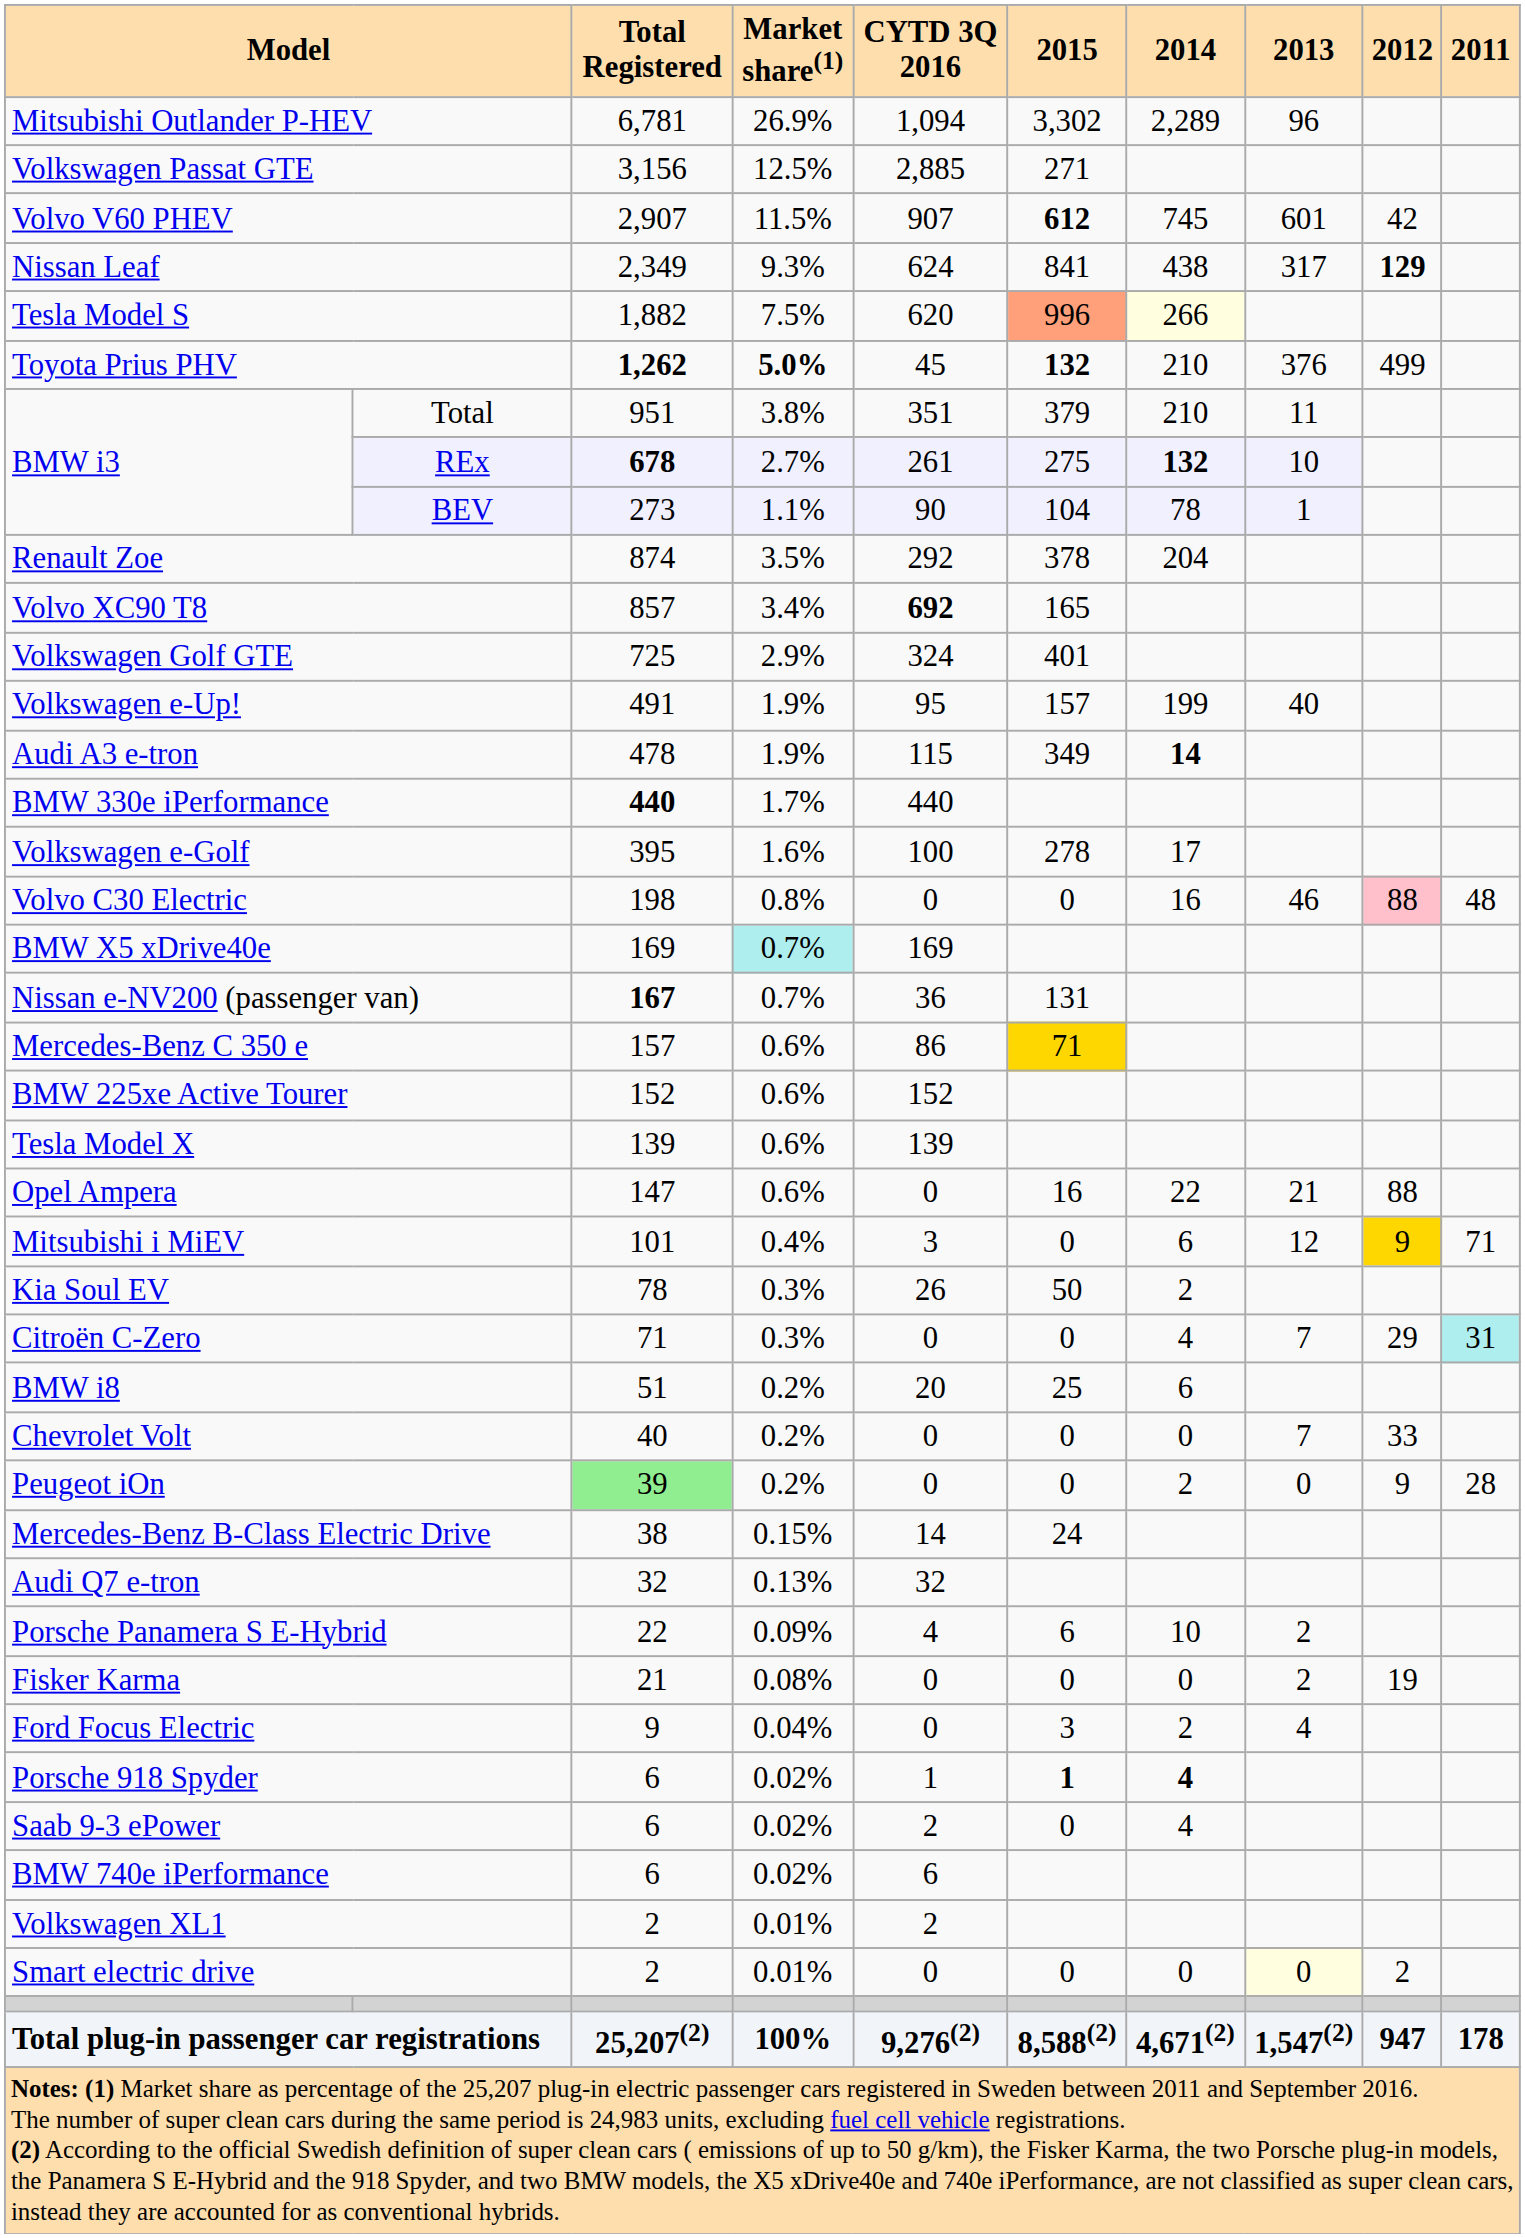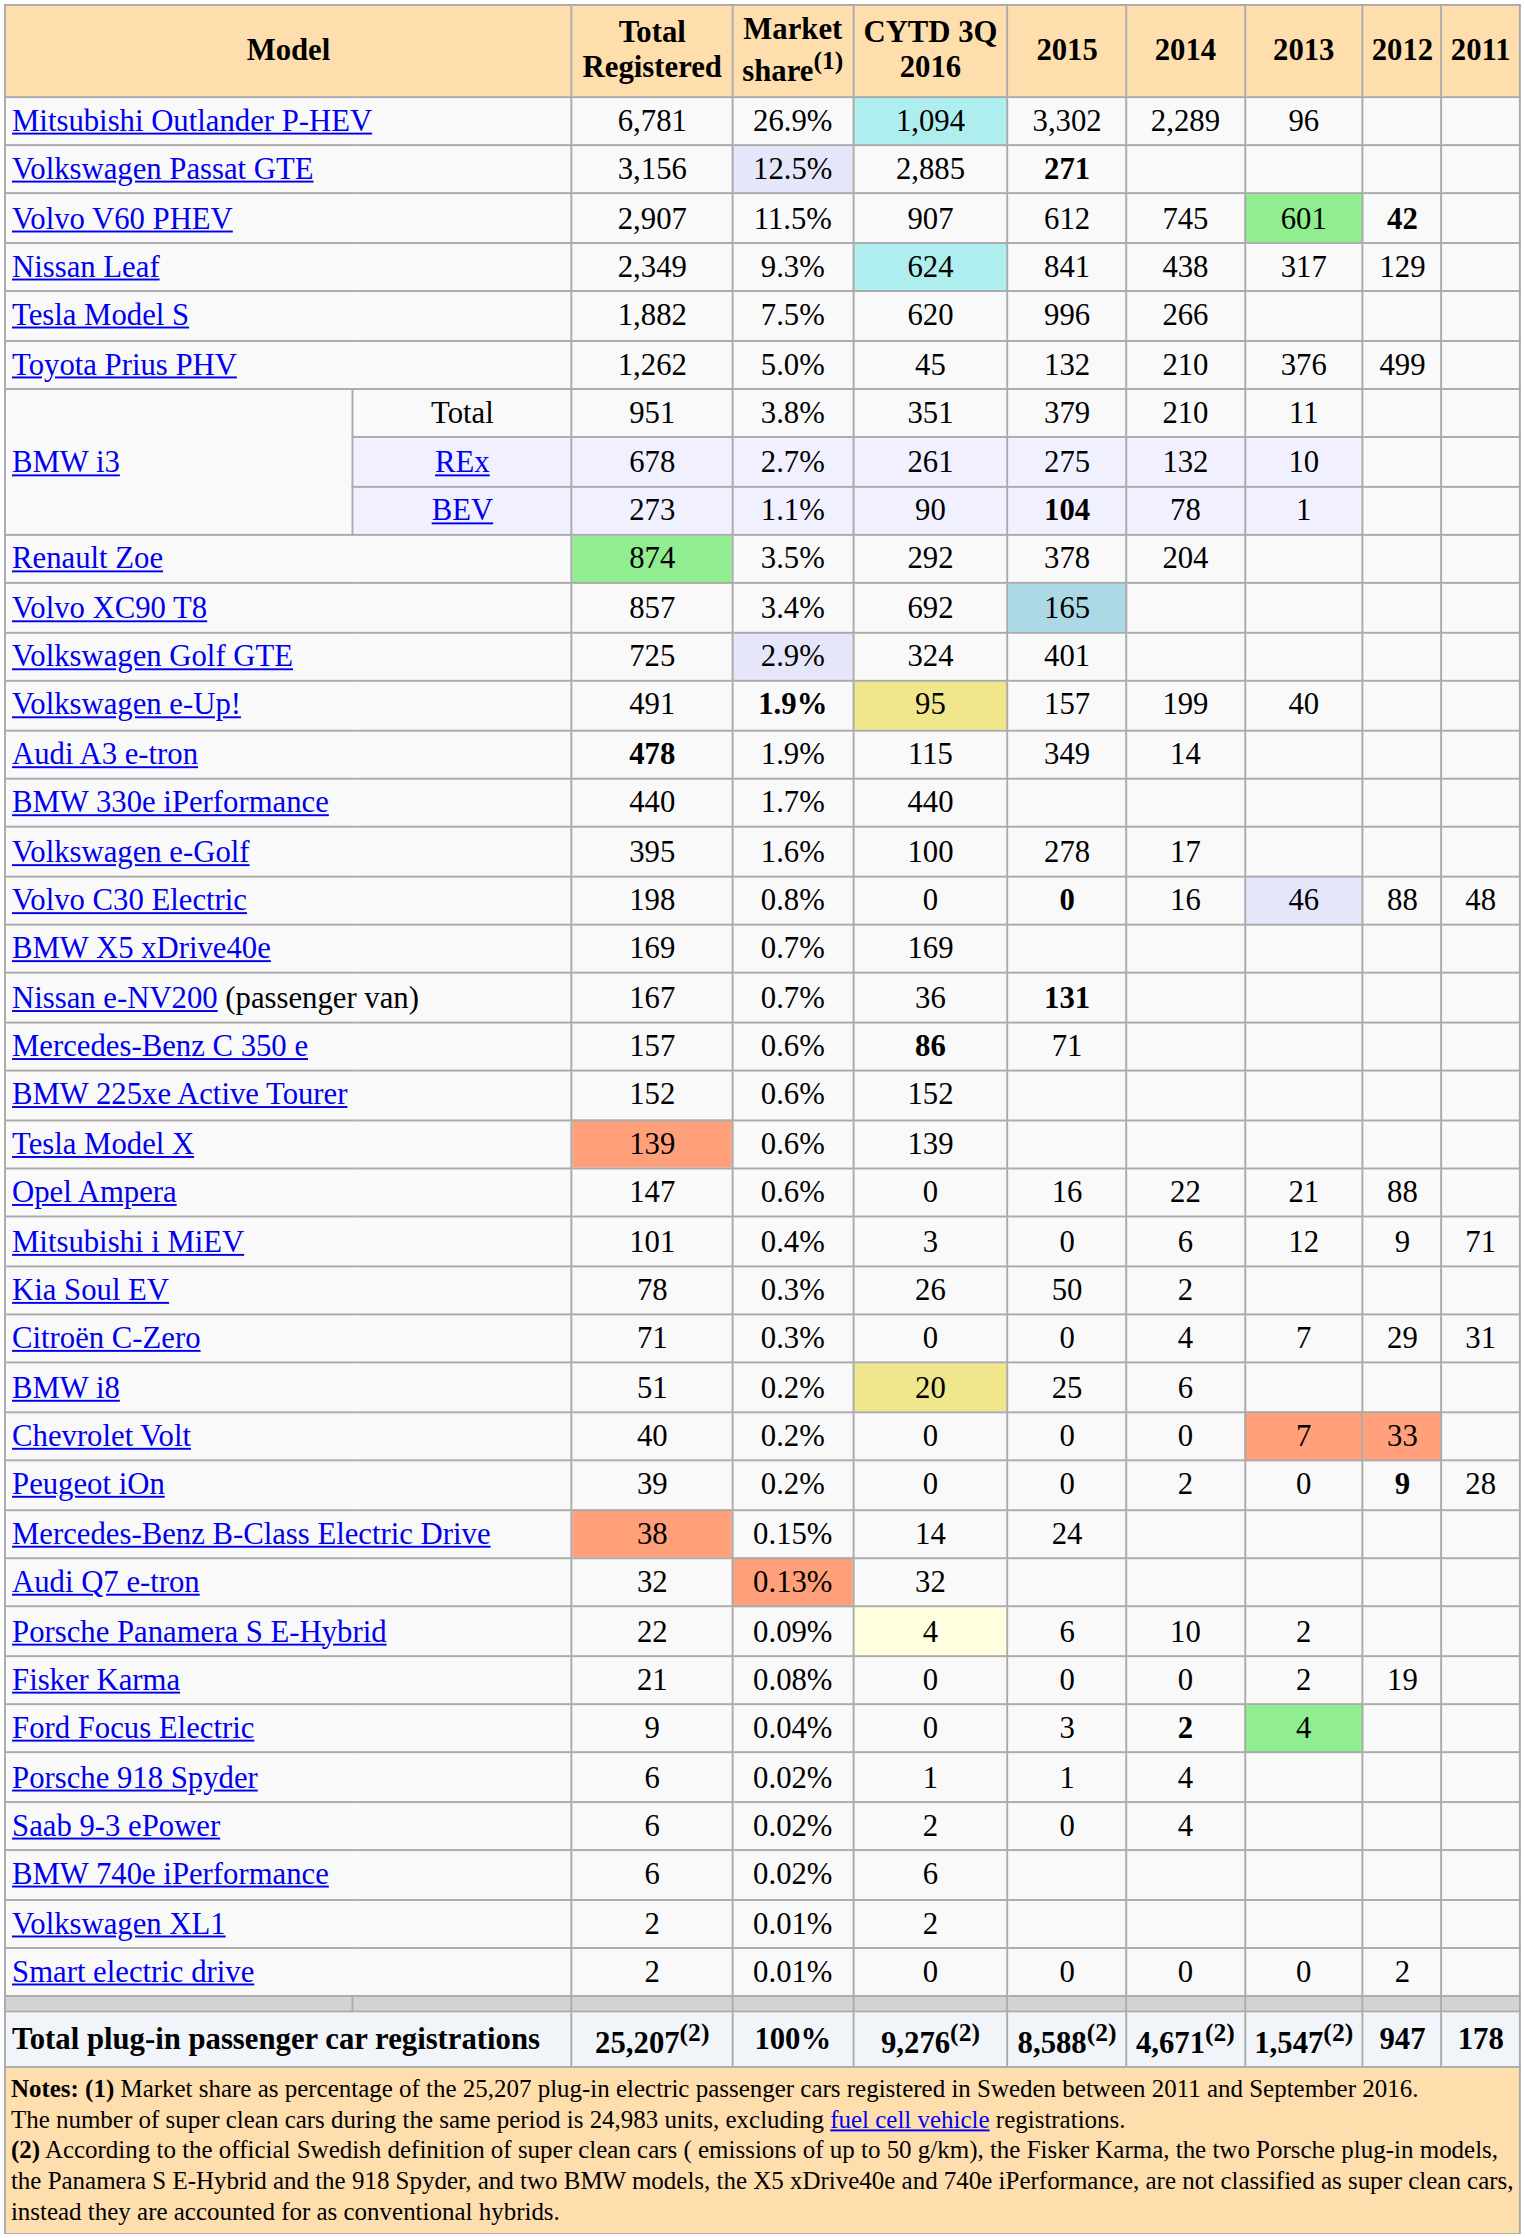(930, 120) no background -> (930, 120) paleturquoise background
(793, 169) no background -> (793, 169) lavender background
(1067, 169) normal -> (1067, 169) bold
(1067, 217) bold -> (1067, 217) normal
(1304, 217) no background -> (1304, 217) lightgreen background
(1402, 217) normal -> (1402, 217) bold
(930, 266) no background -> (930, 266) paleturquoise background
(1402, 266) bold -> (1402, 266) normal
(1067, 315) lightsalmon background -> (1067, 315) no background
(1185, 315) lightyellow background -> (1185, 315) no background
(652, 364) bold -> (652, 364) normal
(793, 364) bold -> (793, 364) normal
(1067, 364) bold -> (1067, 364) normal
(652, 461) bold -> (652, 461) normal
(1185, 461) bold -> (1185, 461) normal
(1067, 510) normal -> (1067, 510) bold
(652, 558) no background -> (652, 558) lightgreen background
(930, 607) bold -> (930, 607) normal
(1067, 607) no background -> (1067, 607) lightblue background
(793, 656) no background -> (793, 656) lavender background
(793, 705) normal -> (793, 705) bold
(930, 705) no background -> (930, 705) khaki background
(652, 753) normal -> (652, 753) bold
(1185, 753) bold -> (1185, 753) normal
(652, 802) bold -> (652, 802) normal
(1067, 899) normal -> (1067, 899) bold
(1304, 899) no background -> (1304, 899) lavender background
(1402, 899) pink background -> (1402, 899) no background
(793, 948) paleturquoise background -> (793, 948) no background
(652, 997) bold -> (652, 997) normal
(1067, 997) normal -> (1067, 997) bold
(930, 1046) normal -> (930, 1046) bold
(1067, 1046) gold background -> (1067, 1046) no background
(652, 1143) no background -> (652, 1143) lightsalmon background
(1402, 1241) gold background -> (1402, 1241) no background
(1481, 1338) paleturquoise background -> (1481, 1338) no background
(930, 1387) no background -> (930, 1387) khaki background
(1304, 1435) no background -> (1304, 1435) lightsalmon background
(1402, 1435) no background -> (1402, 1435) lightsalmon background
(652, 1484) lightgreen background -> (652, 1484) no background
(1402, 1484) normal -> (1402, 1484) bold
(652, 1533) no background -> (652, 1533) lightsalmon background
(793, 1582) no background -> (793, 1582) lightsalmon background
(930, 1630) no background -> (930, 1630) lightyellow background
(1185, 1728) normal -> (1185, 1728) bold
(1304, 1728) no background -> (1304, 1728) lightgreen background
(1067, 1776) bold -> (1067, 1776) normal
(1185, 1776) bold -> (1185, 1776) normal
(1304, 1971) lightyellow background -> (1304, 1971) no background
